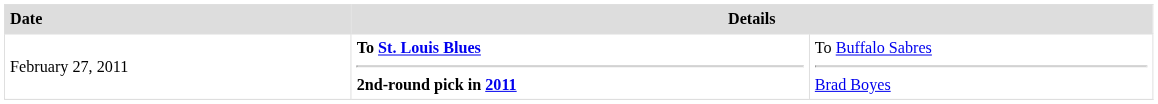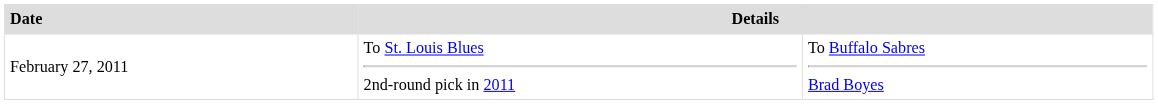(580, 66) bold -> (580, 66) normal
